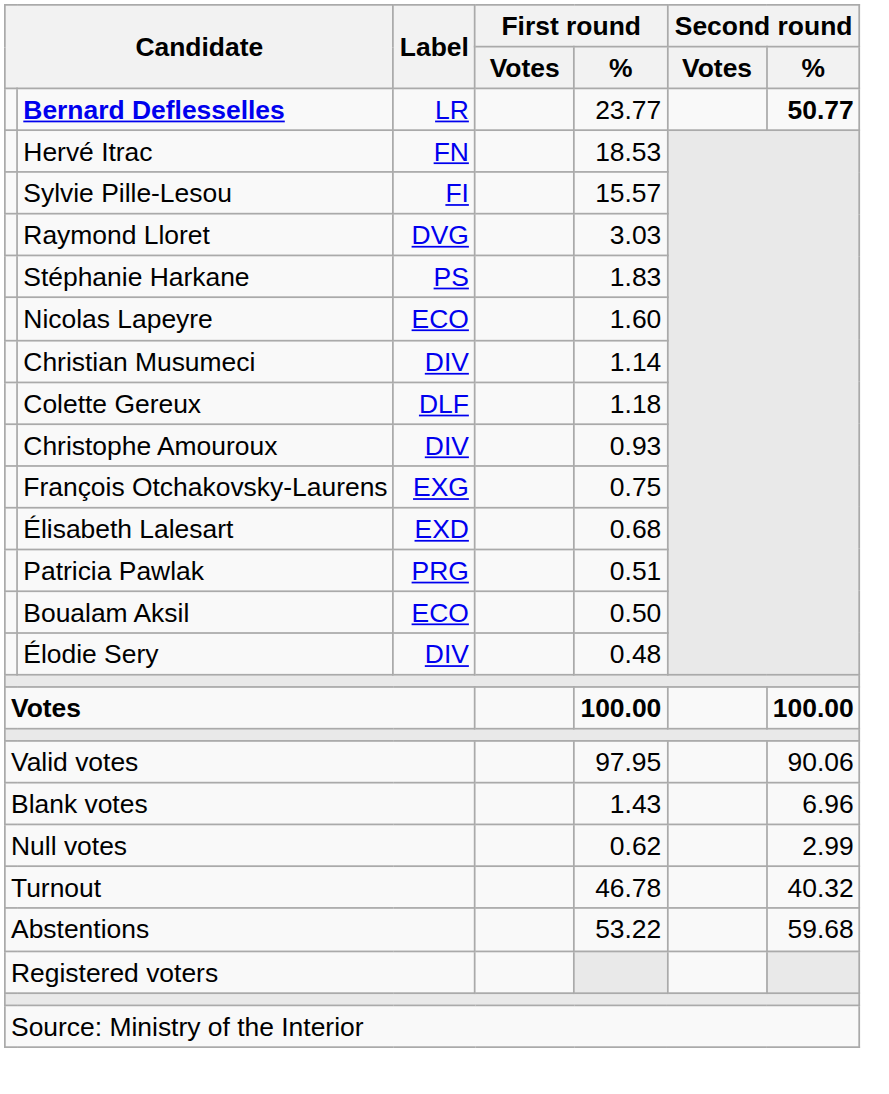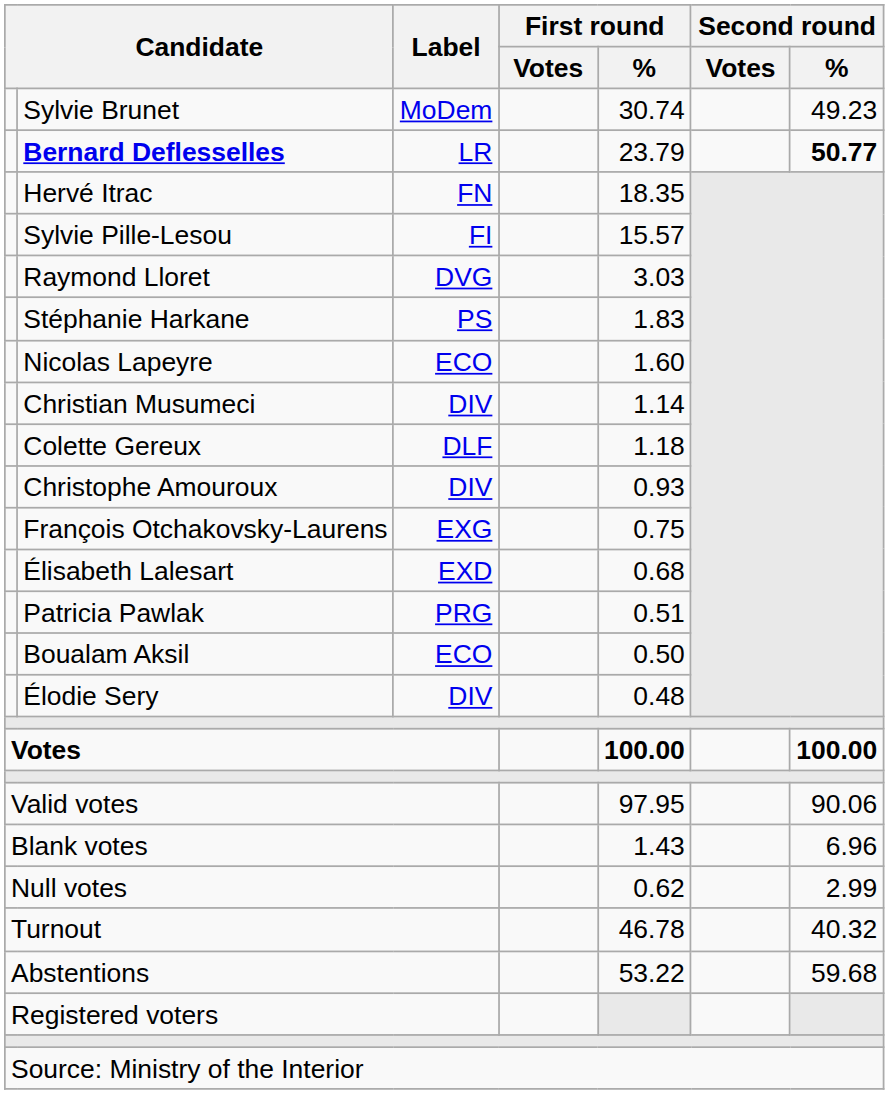+ row: (101, 110)
(628, 110) 23.77 -> (652, 152) 23.79
(628, 152) 18.53 -> (652, 193) 18.35
